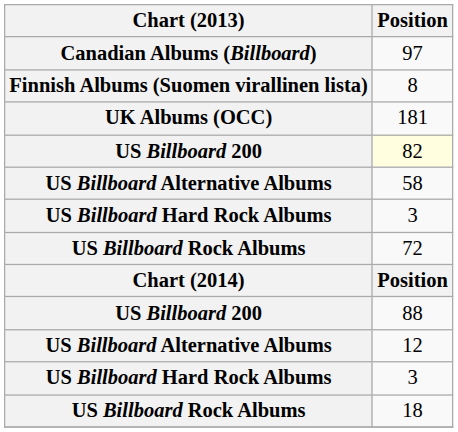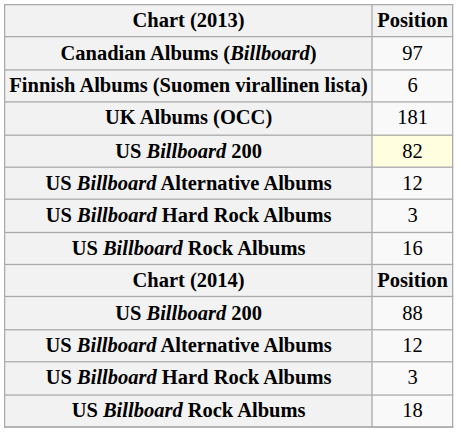(413, 85) 8 -> (413, 85) 6
(413, 183) 58 -> (413, 183) 12
(413, 248) 72 -> (413, 248) 16
